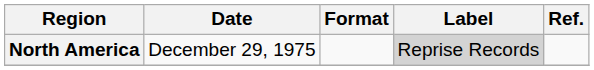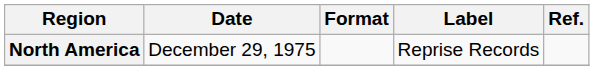(468, 49) lightgrey background -> (468, 49) no background
